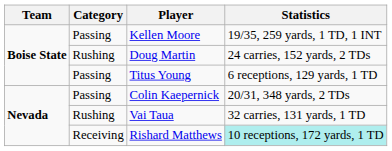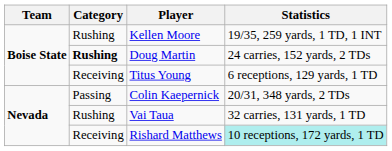(92, 35) Passing -> (94, 35) Rushing
(94, 55) normal -> (95, 55) bold
(92, 75) Passing -> (98, 75) Receiving
